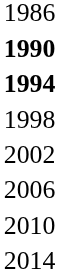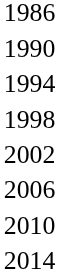(30, 48) bold -> (30, 48) normal
(30, 83) bold -> (30, 83) normal
